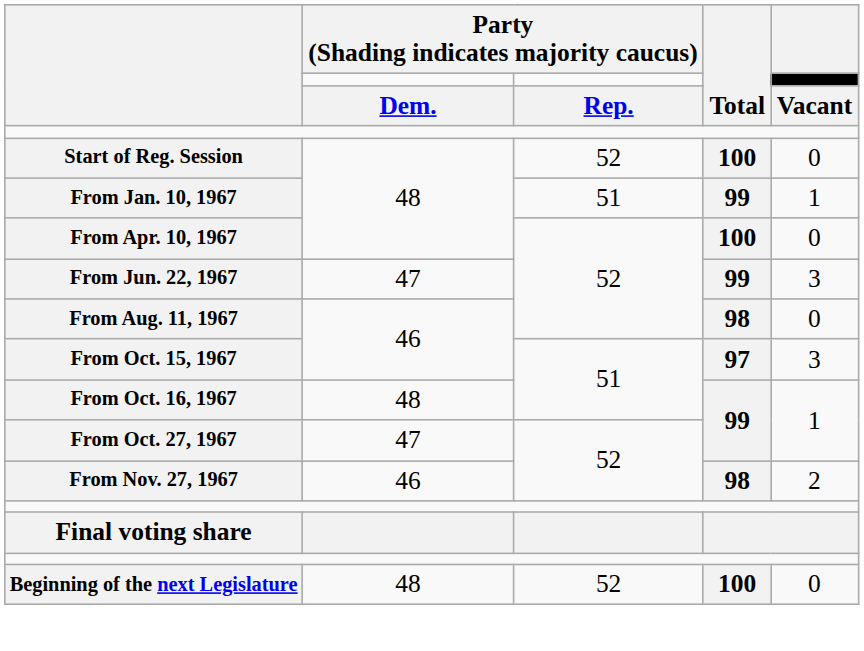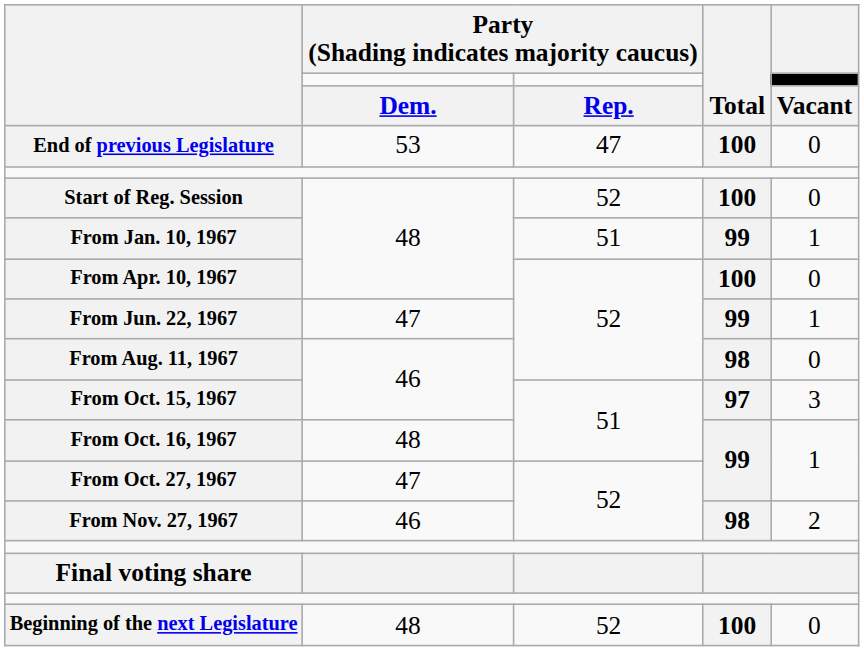+ row: (154, 145)
(814, 278) 3 -> (814, 318) 1
